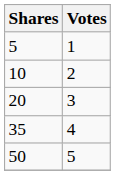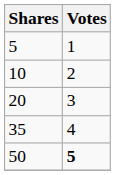(71, 156) normal -> (71, 156) bold
